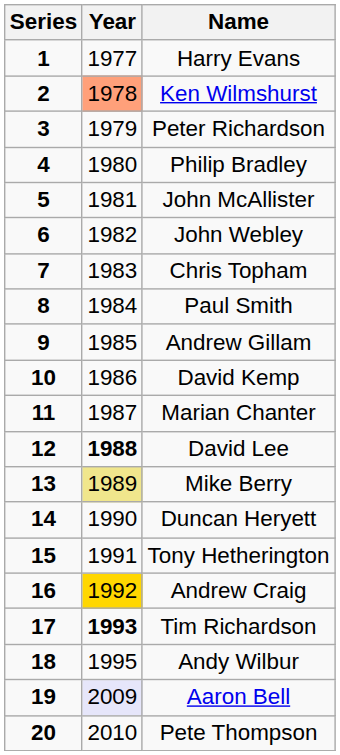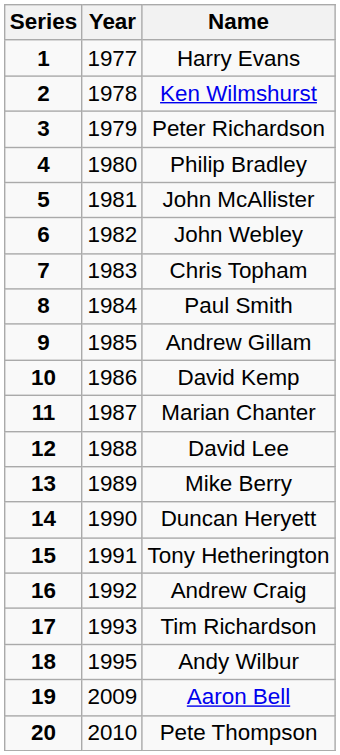(112, 93) lightsalmon background -> (112, 93) no background
(112, 448) bold -> (112, 448) normal
(112, 484) khaki background -> (112, 484) no background
(112, 590) gold background -> (112, 590) no background
(112, 626) bold -> (112, 626) normal
(112, 697) lavender background -> (112, 697) no background
